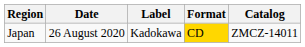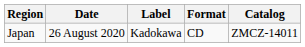(195, 33) gold background -> (195, 33) no background
